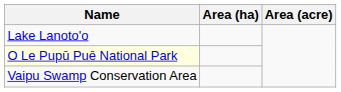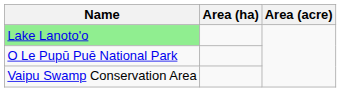(48, 35) no background -> (48, 35) lightgreen background
(92, 55) lightyellow background -> (92, 55) no background
